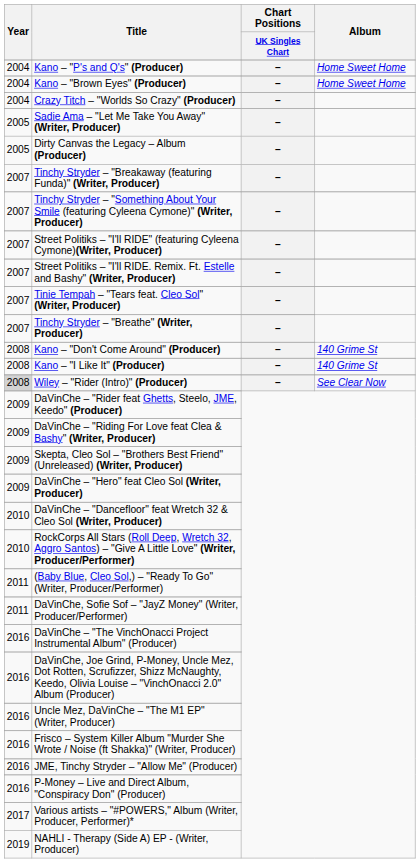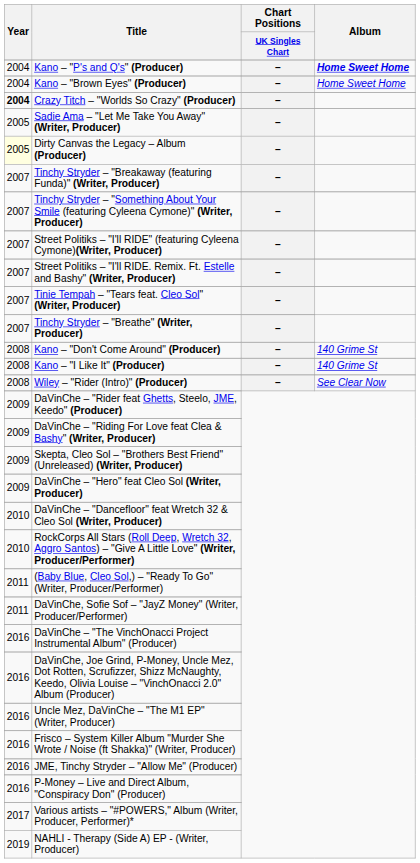(361, 68) normal -> (363, 68) bold
(18, 100) normal -> (18, 100) bold
(18, 150) no background -> (18, 150) lightyellow background
(18, 382) lightgrey background -> (18, 382) no background
